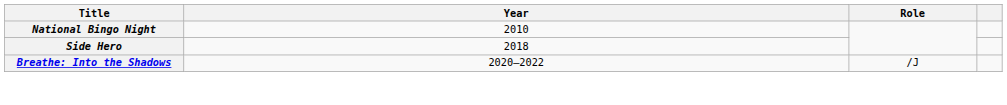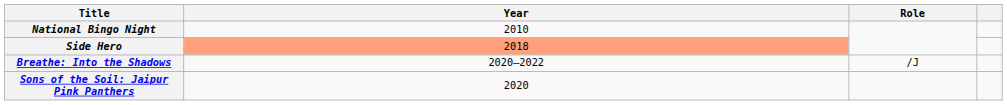(516, 46) no background -> (516, 46) lightsalmon background
+ row: (94, 86)
